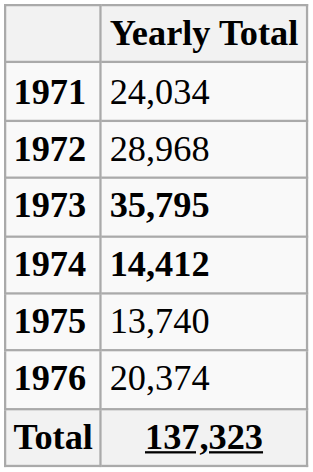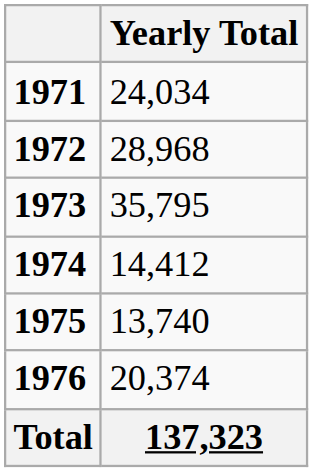(160, 206) bold -> (160, 206) normal
(160, 263) bold -> (160, 263) normal
